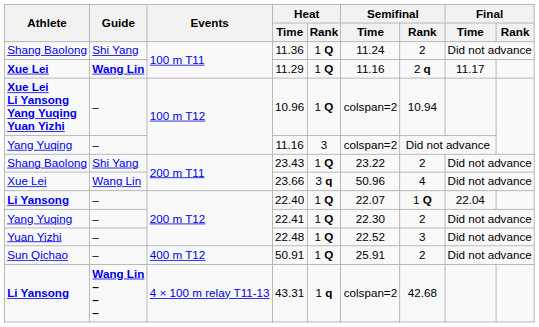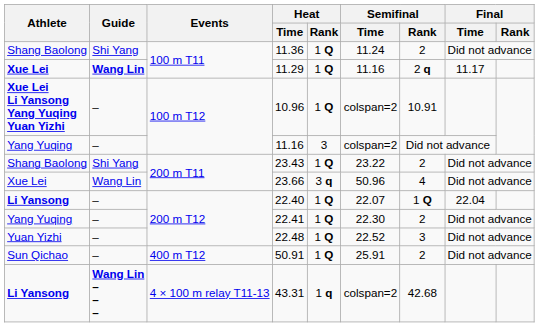(422, 107) 10.94 -> (422, 107) 10.91
